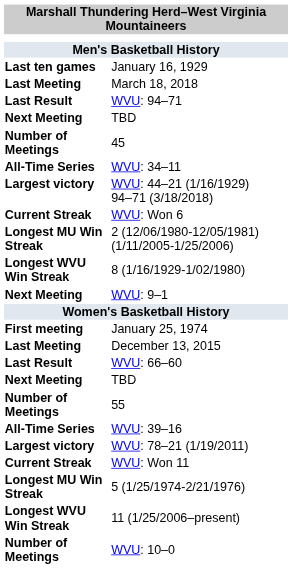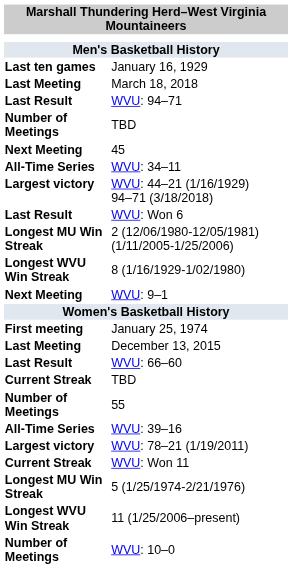(44, 118) Next Meeting -> (36, 125) Number of Meetings
(36, 142) Number of Meetings -> (44, 149) Next Meeting
(48, 215) Current Streak -> (38, 215) Last Result
(44, 380) Next Meeting -> (48, 380) Current Streak
